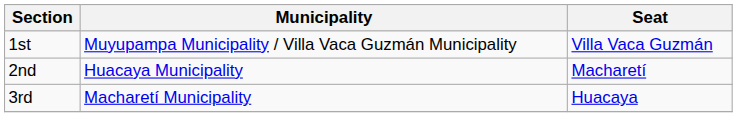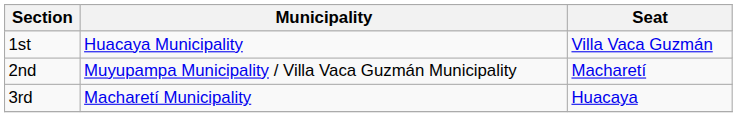(300, 44) Muyupampa Municipality / Villa Vaca Guzmán Municipality -> (163, 44) Huacaya Municipality
(163, 71) Huacaya Municipality -> (300, 71) Muyupampa Municipality / Villa Vaca Guzmán Municipality
